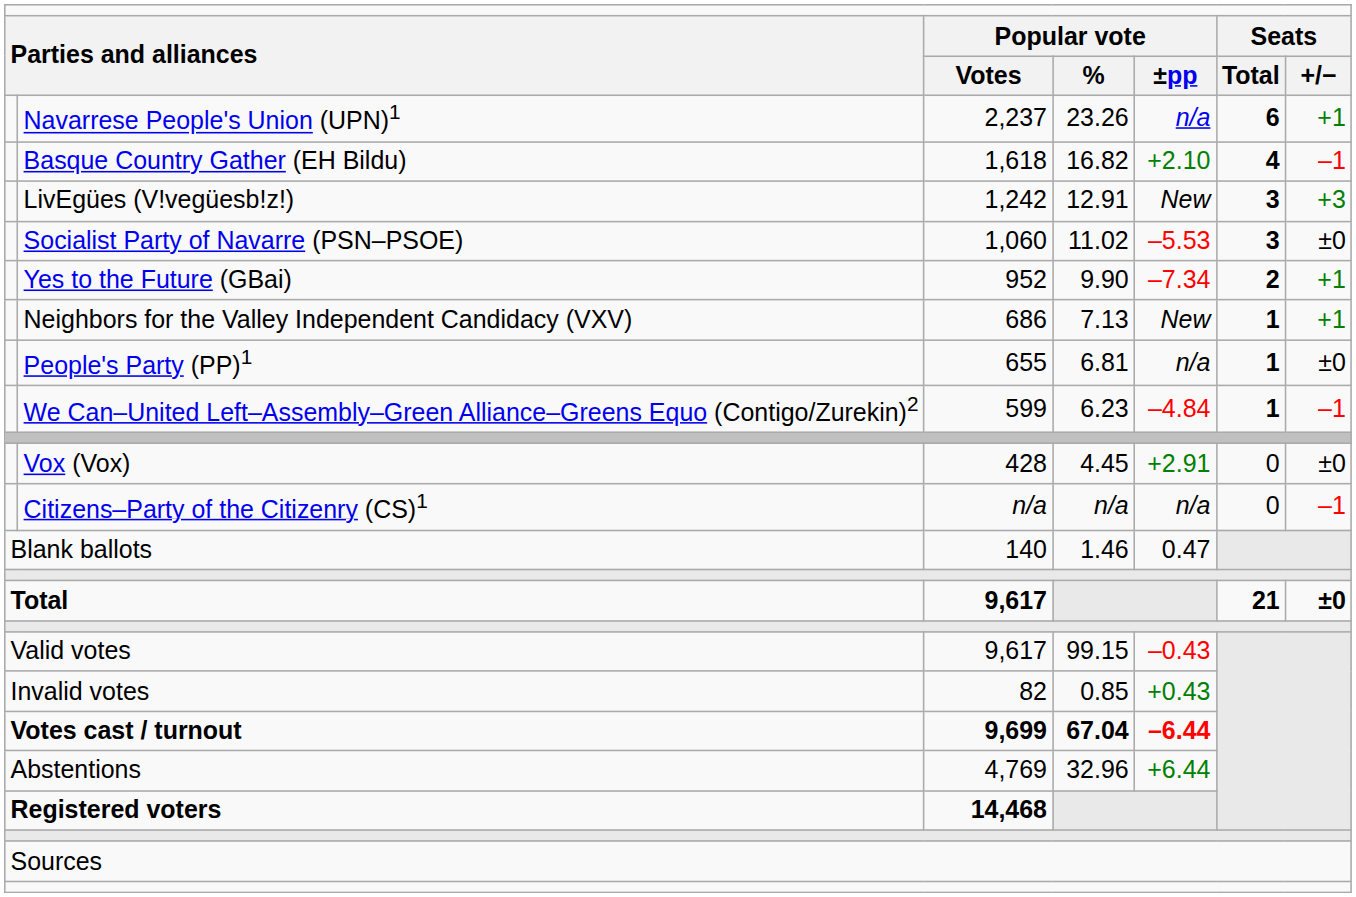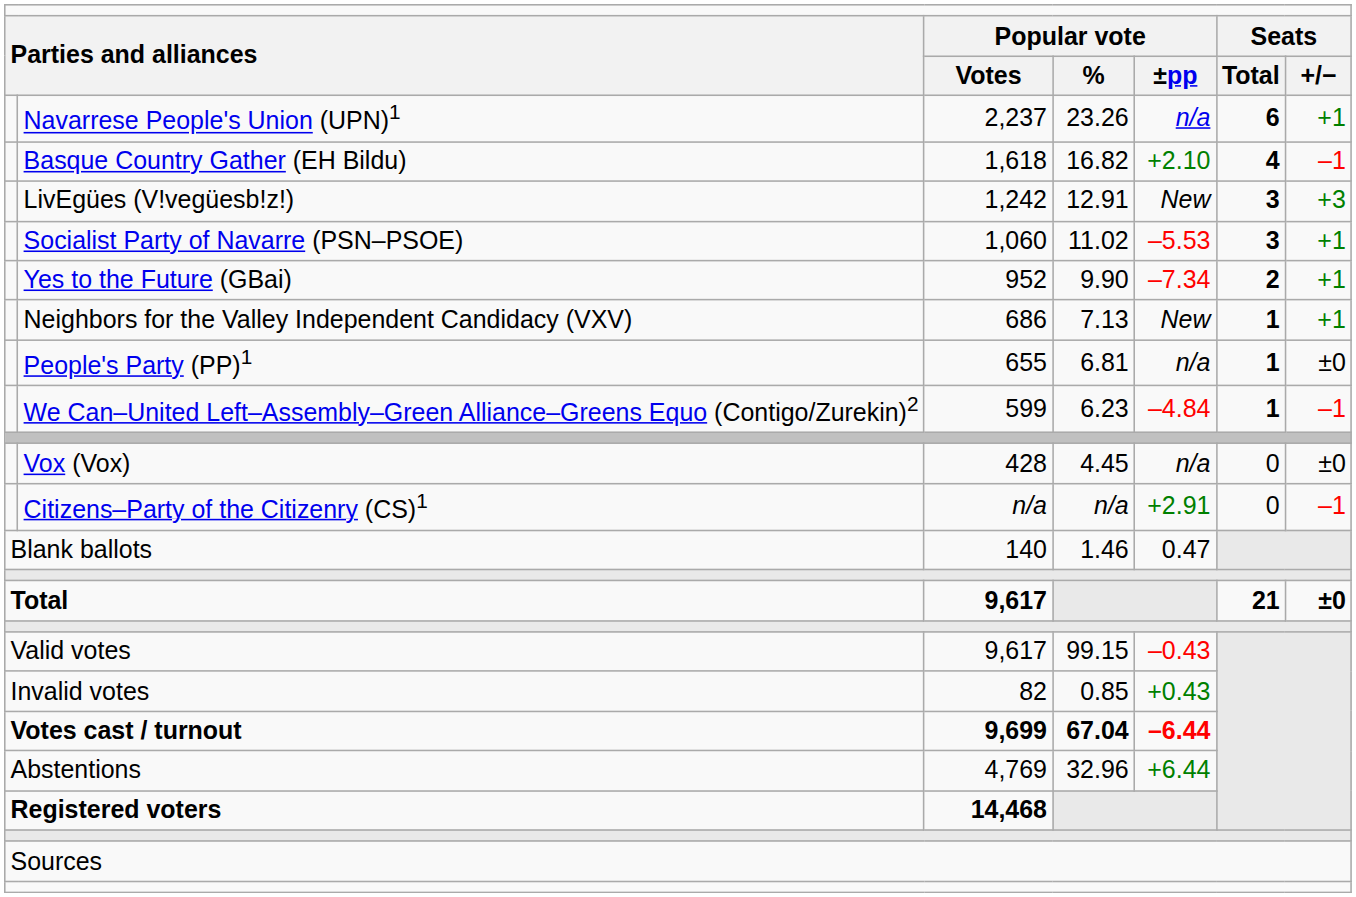(1332, 240) ±0 -> (1332, 240) +1
(1179, 463) +2.91 -> (1193, 463) n/a
(1193, 506) n/a -> (1179, 506) +2.91
